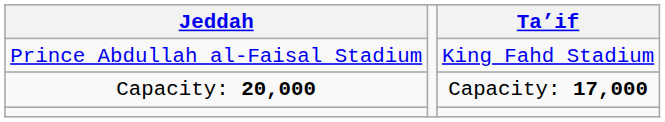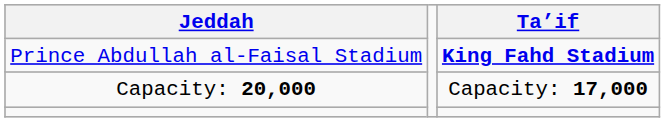(548, 56) normal -> (548, 56) bold
